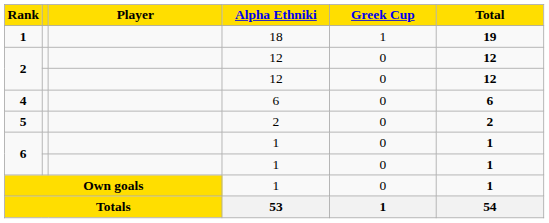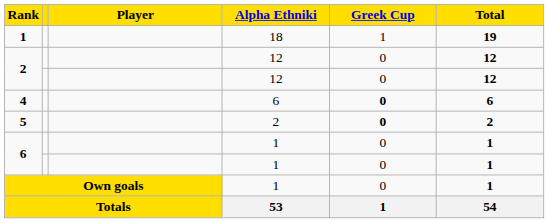(383, 100) normal -> (383, 100) bold
(383, 121) normal -> (383, 121) bold
